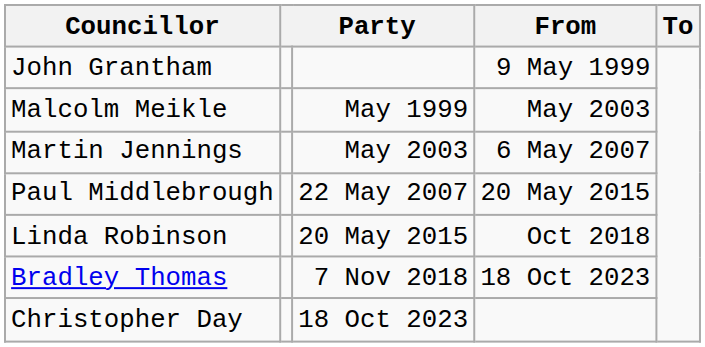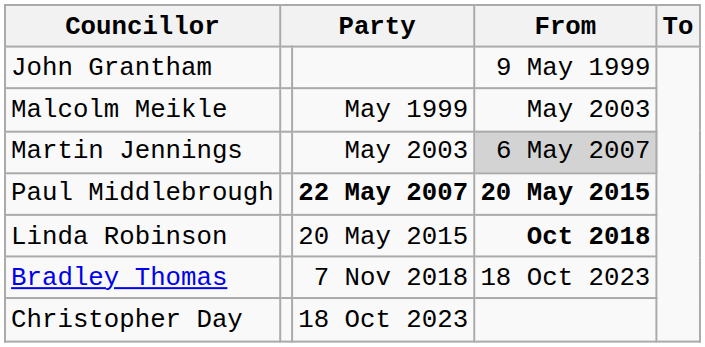(573, 152) no background -> (573, 152) lightgrey background
(383, 194) normal -> (383, 194) bold
(565, 194) normal -> (565, 194) bold
(589, 236) normal -> (589, 236) bold
